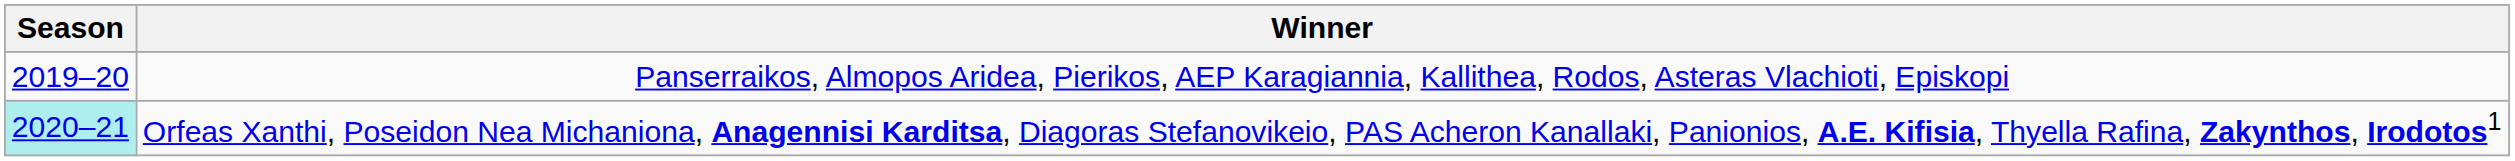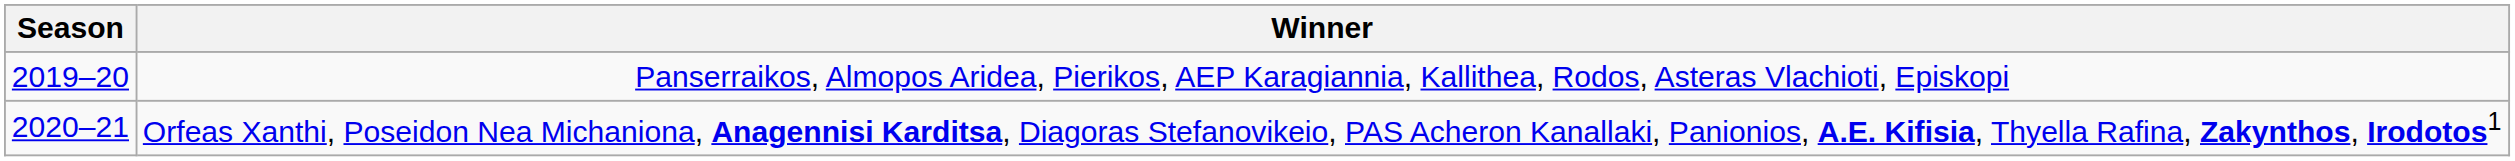(70, 127) paleturquoise background -> (70, 127) no background
